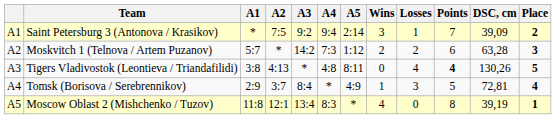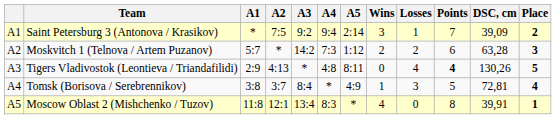(253, 68) 3:8 -> (253, 68) 2:9
(253, 86) 2:9 -> (253, 86) 3:8
(495, 104) 39,19 -> (495, 104) 39,91
